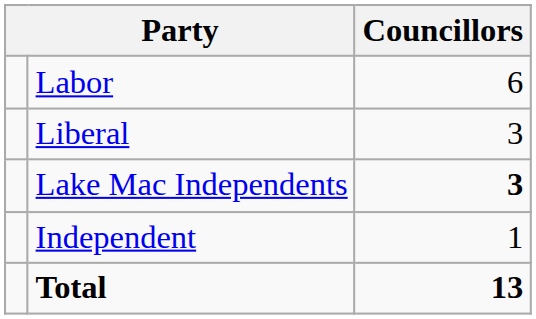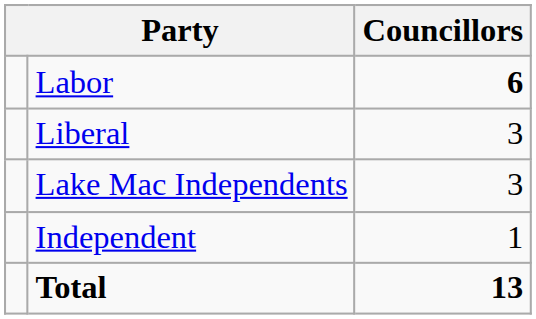(515, 81) normal -> (515, 81) bold
(515, 184) bold -> (515, 184) normal
